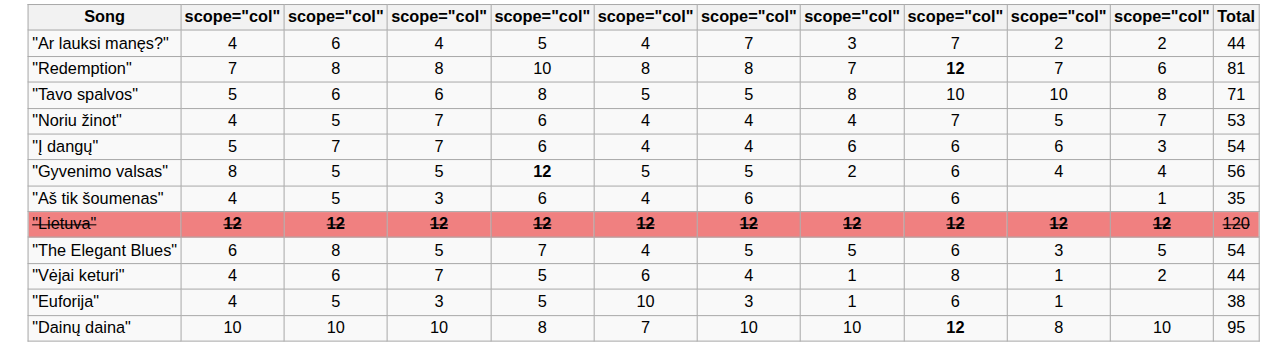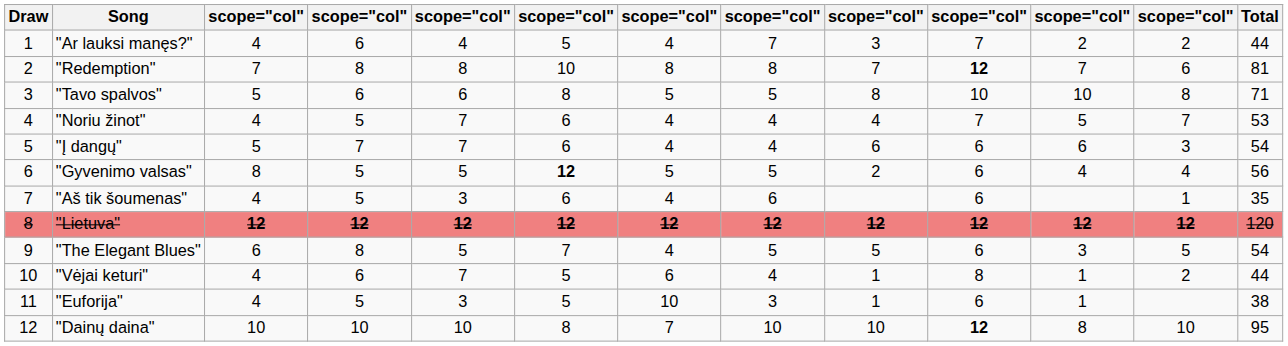+ column: (28, 17)
